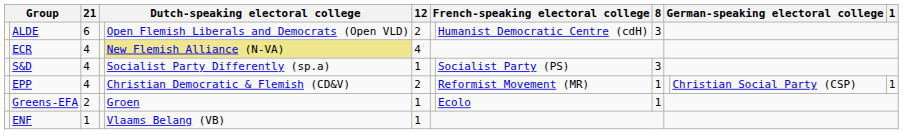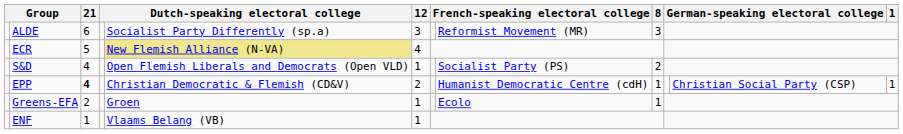(258, 31) Open Flemish Liberals and Democrats (Open VLD) -> (218, 31) Socialist Party Differently (sp.a)
(418, 31) 2 -> (418, 31) 3
(543, 31) Humanist Democratic Centre (cdH) -> (514, 31) Reformist Movement (MR)
(86, 49) 4 -> (86, 49) 5
(218, 67) Socialist Party Differently (sp.a) -> (258, 67) Open Flemish Liberals and Democrats (Open VLD)
(658, 67) 3 -> (658, 67) 2
(86, 85) normal -> (86, 85) bold
(514, 85) Reformist Movement (MR) -> (543, 85) Humanist Democratic Centre (cdH)
